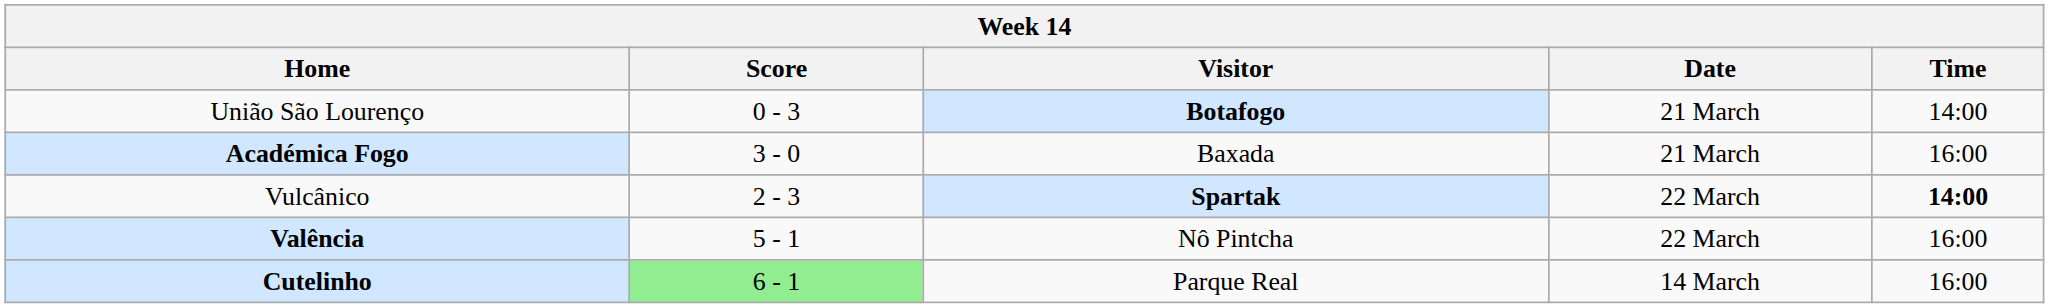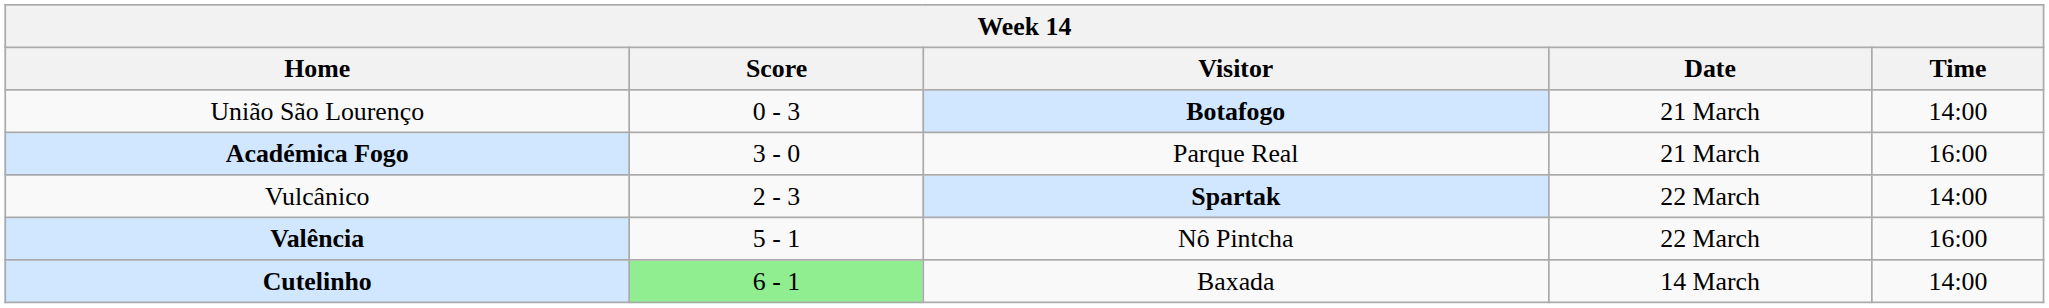(1236, 153) Baxada -> (1236, 153) Parque Real
(1958, 196) bold -> (1958, 196) normal
(1236, 281) Parque Real -> (1236, 281) Baxada
(1958, 281) 16:00 -> (1958, 281) 14:00
